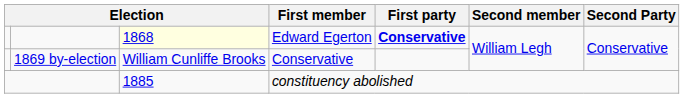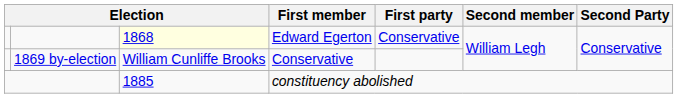(422, 37) bold -> (419, 37) normal
